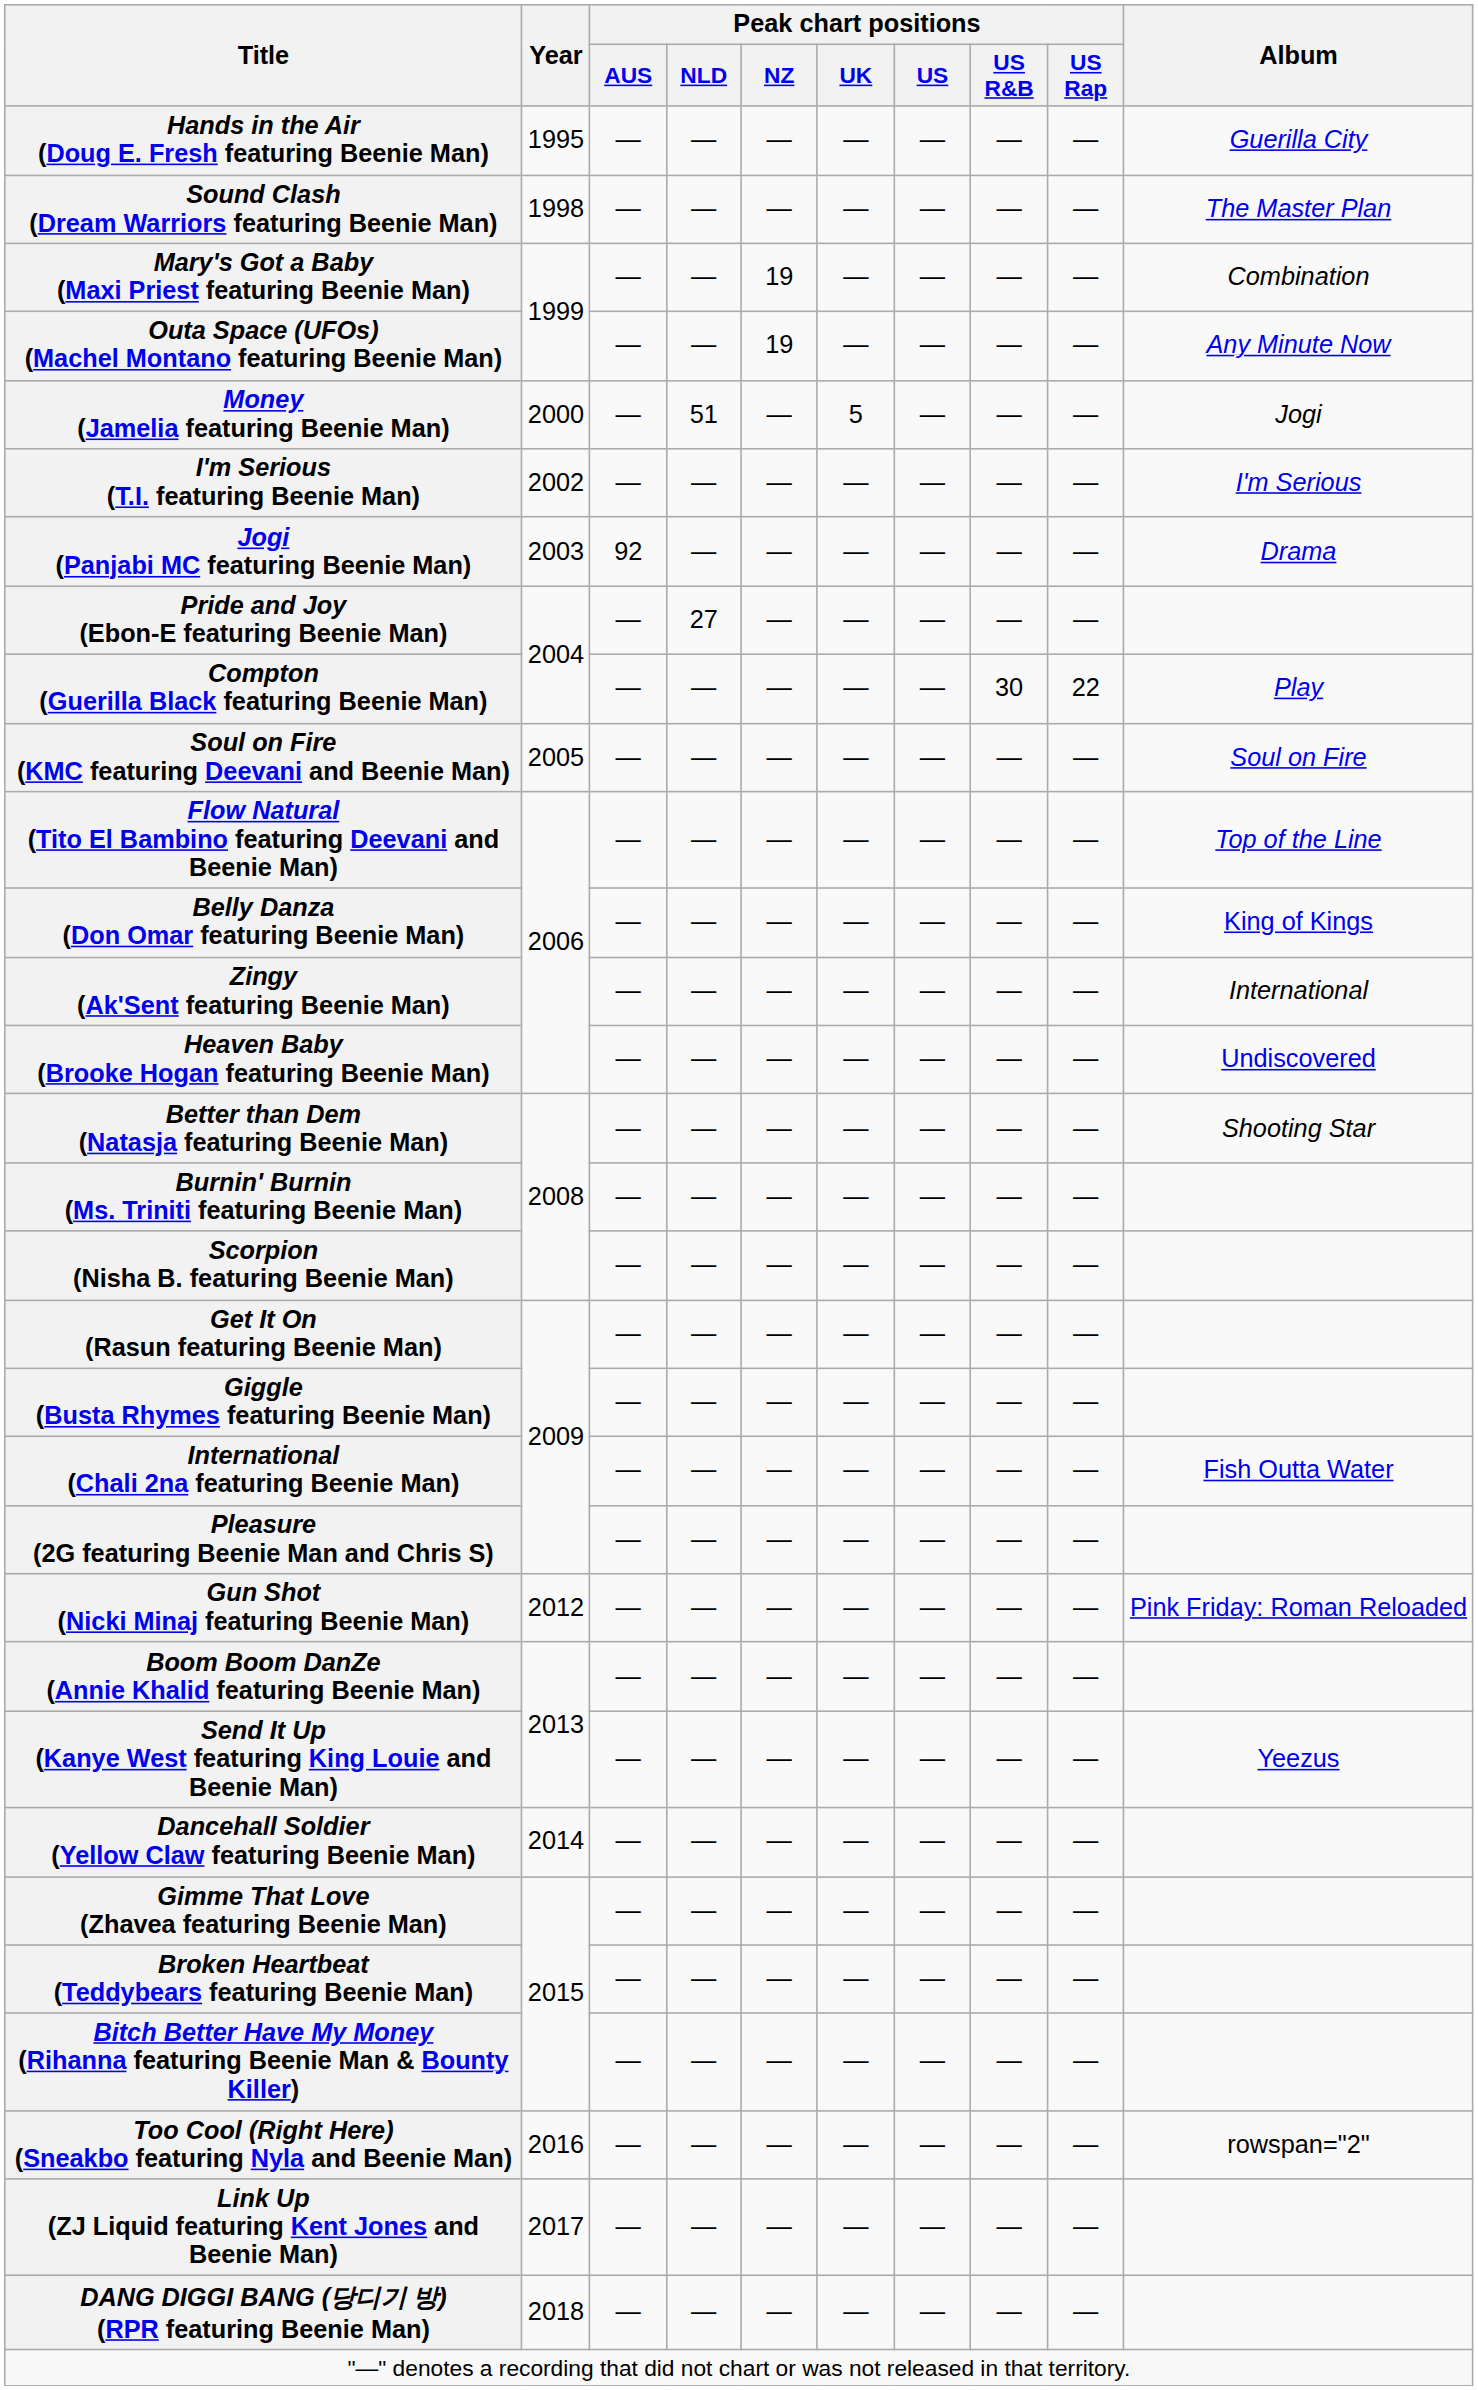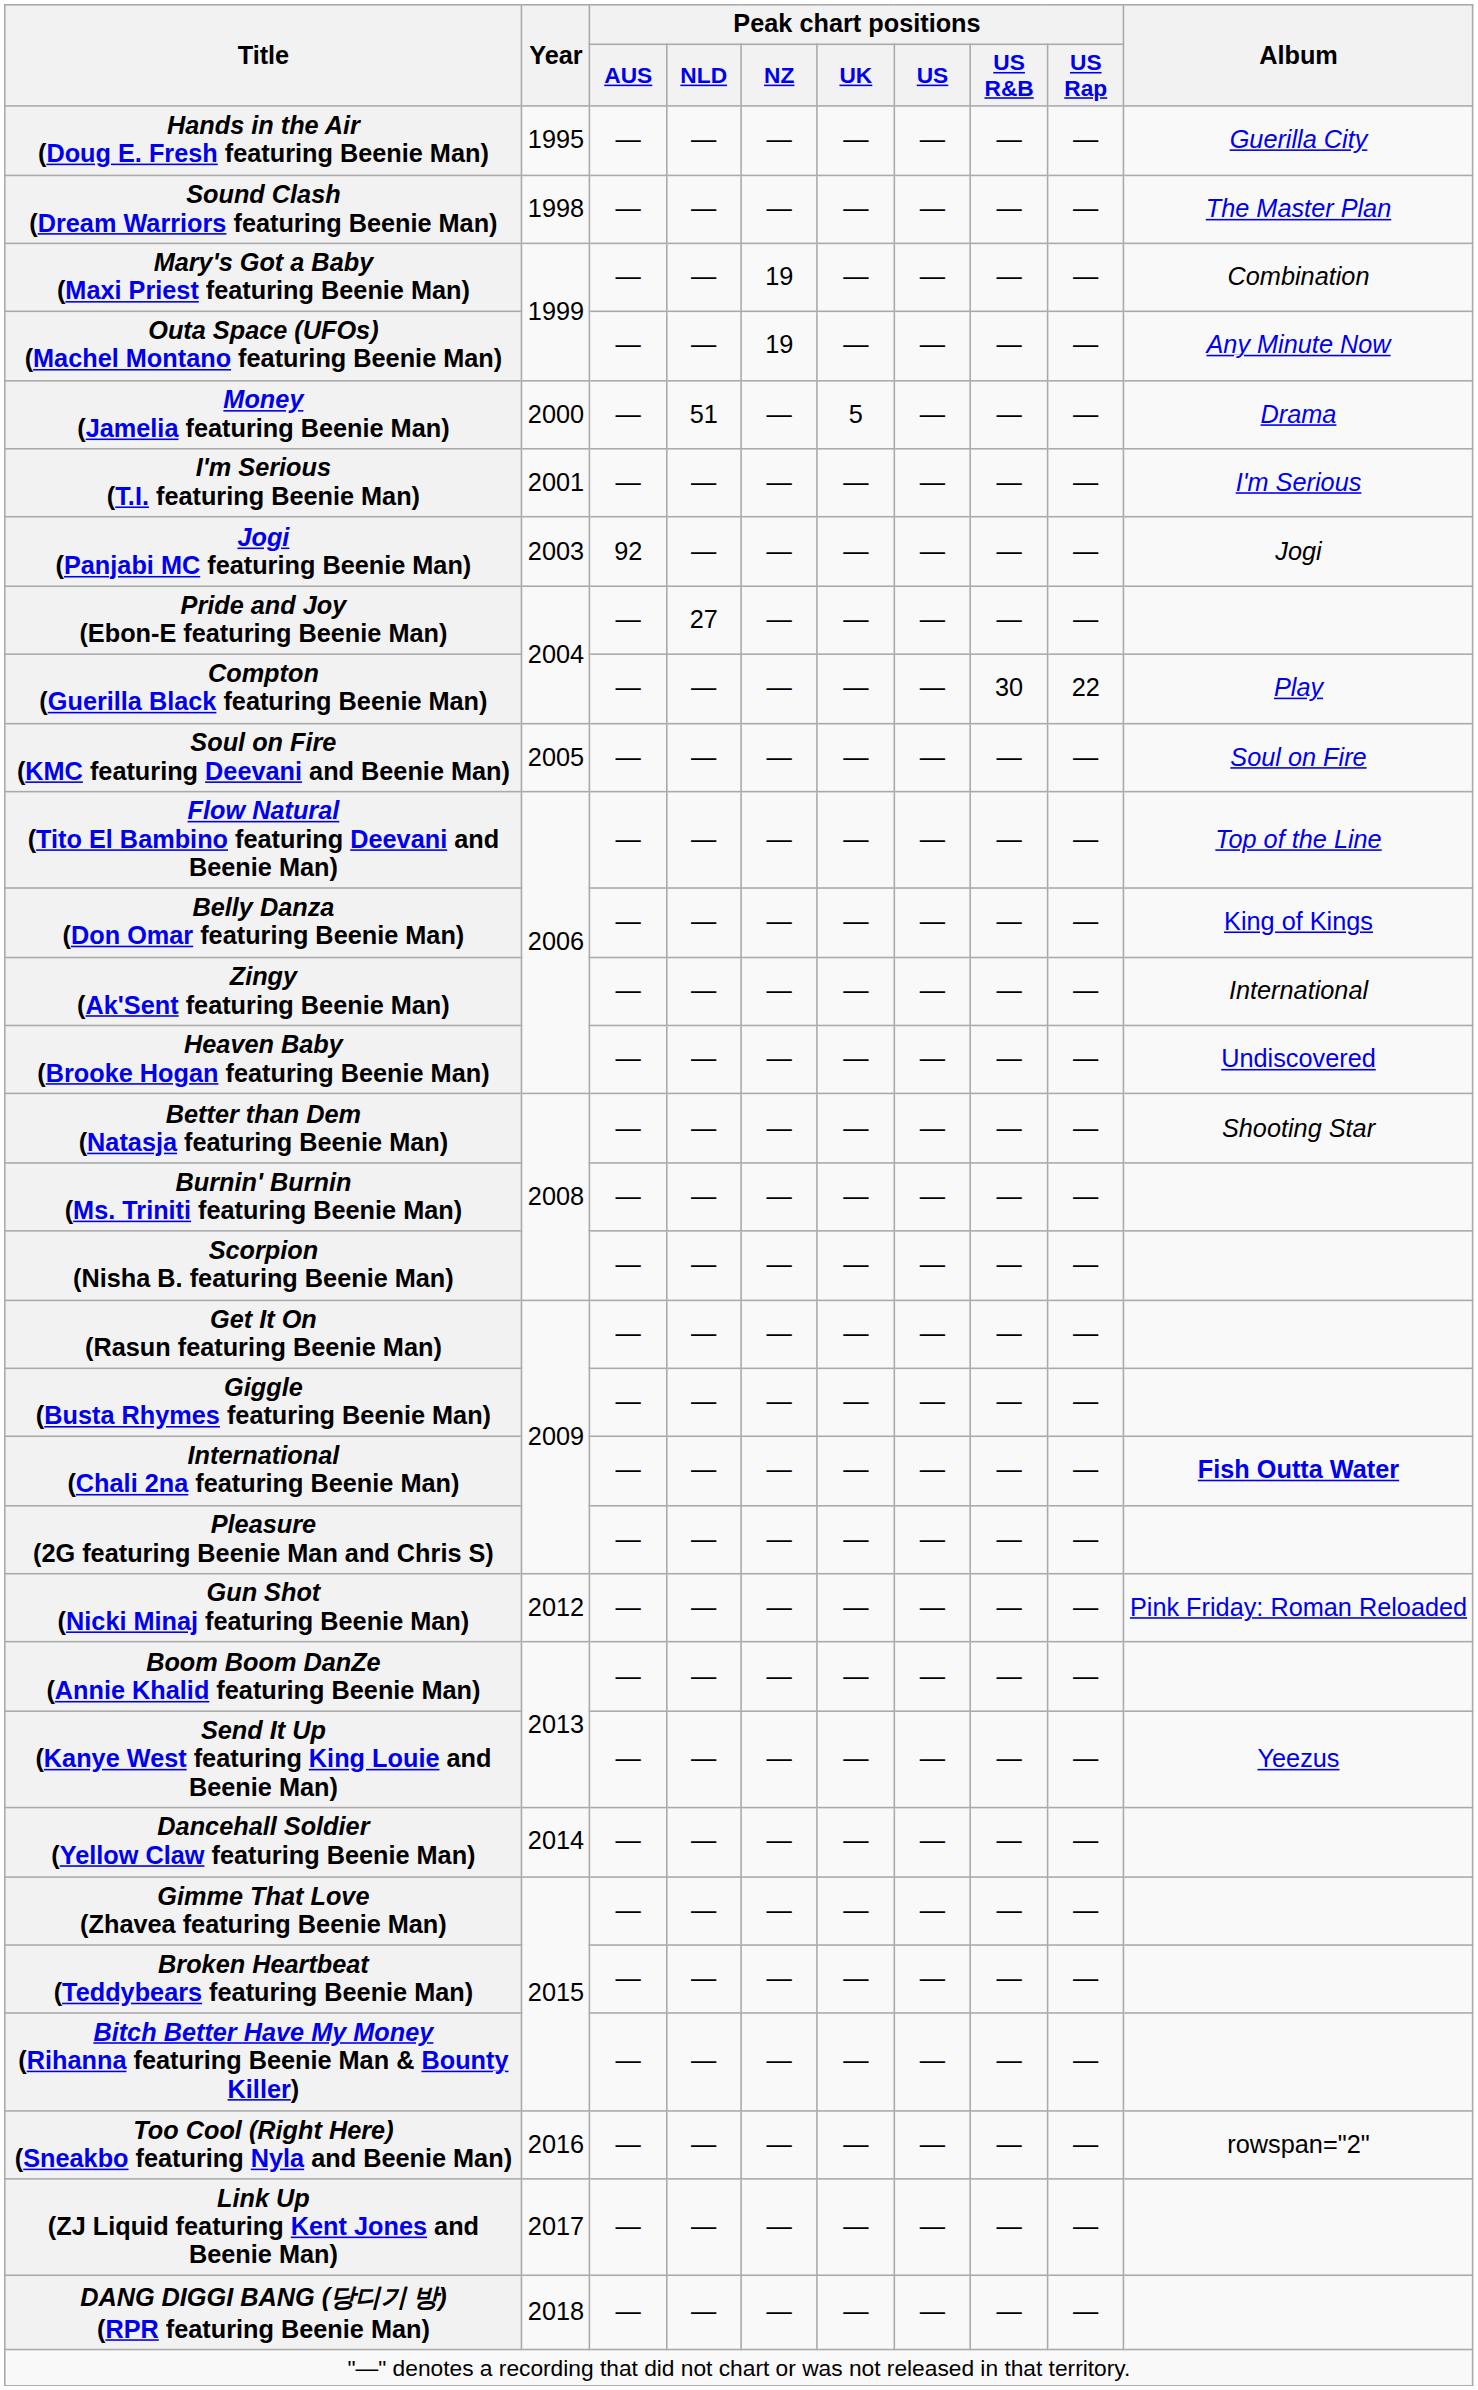(1299, 414) Jogi -> (1299, 414) Drama
(556, 482) 2002 -> (556, 482) 2001
(1299, 551) Drama -> (1299, 551) Jogi
(1299, 1470) normal -> (1299, 1470) bold
